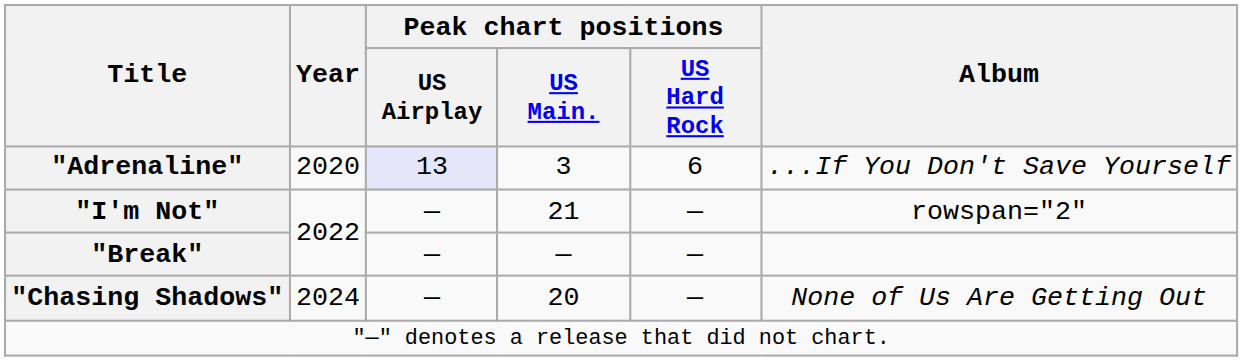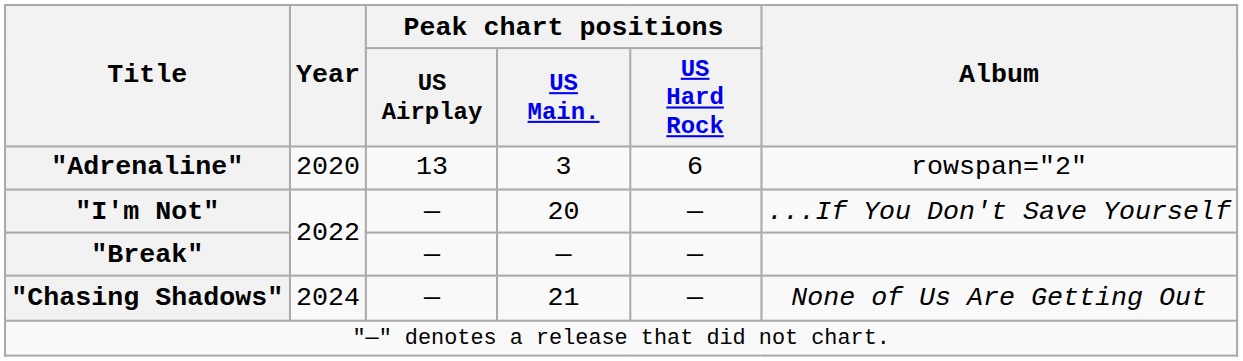(432, 168) lavender background -> (432, 168) no background
(999, 168) ...If You Don't Save Yourself -> (999, 168) rowspan="2"
(564, 211) 21 -> (564, 211) 20
(999, 211) rowspan="2" -> (999, 211) ...If You Don't Save Yourself
(564, 298) 20 -> (564, 298) 21
